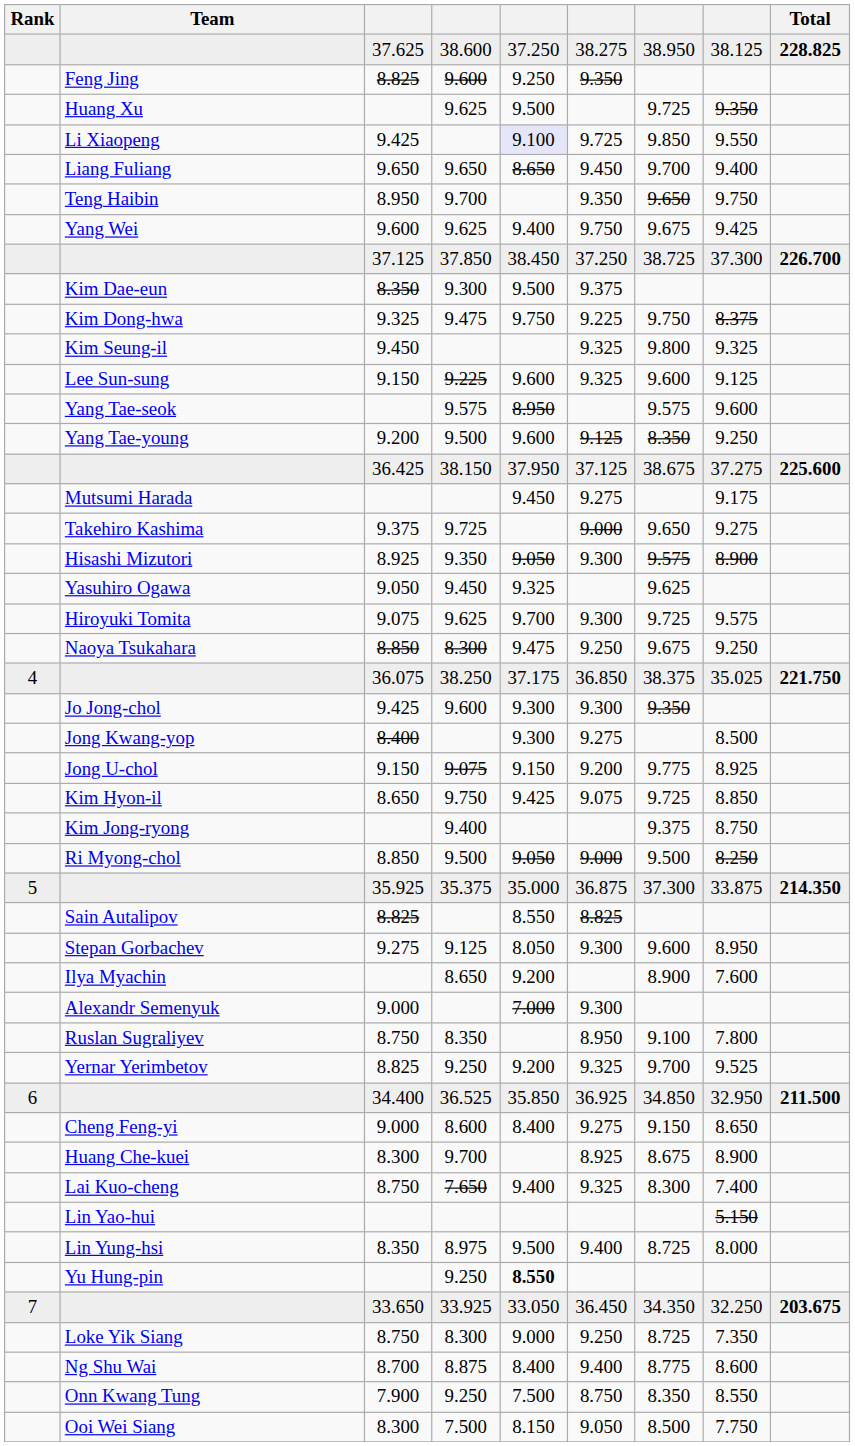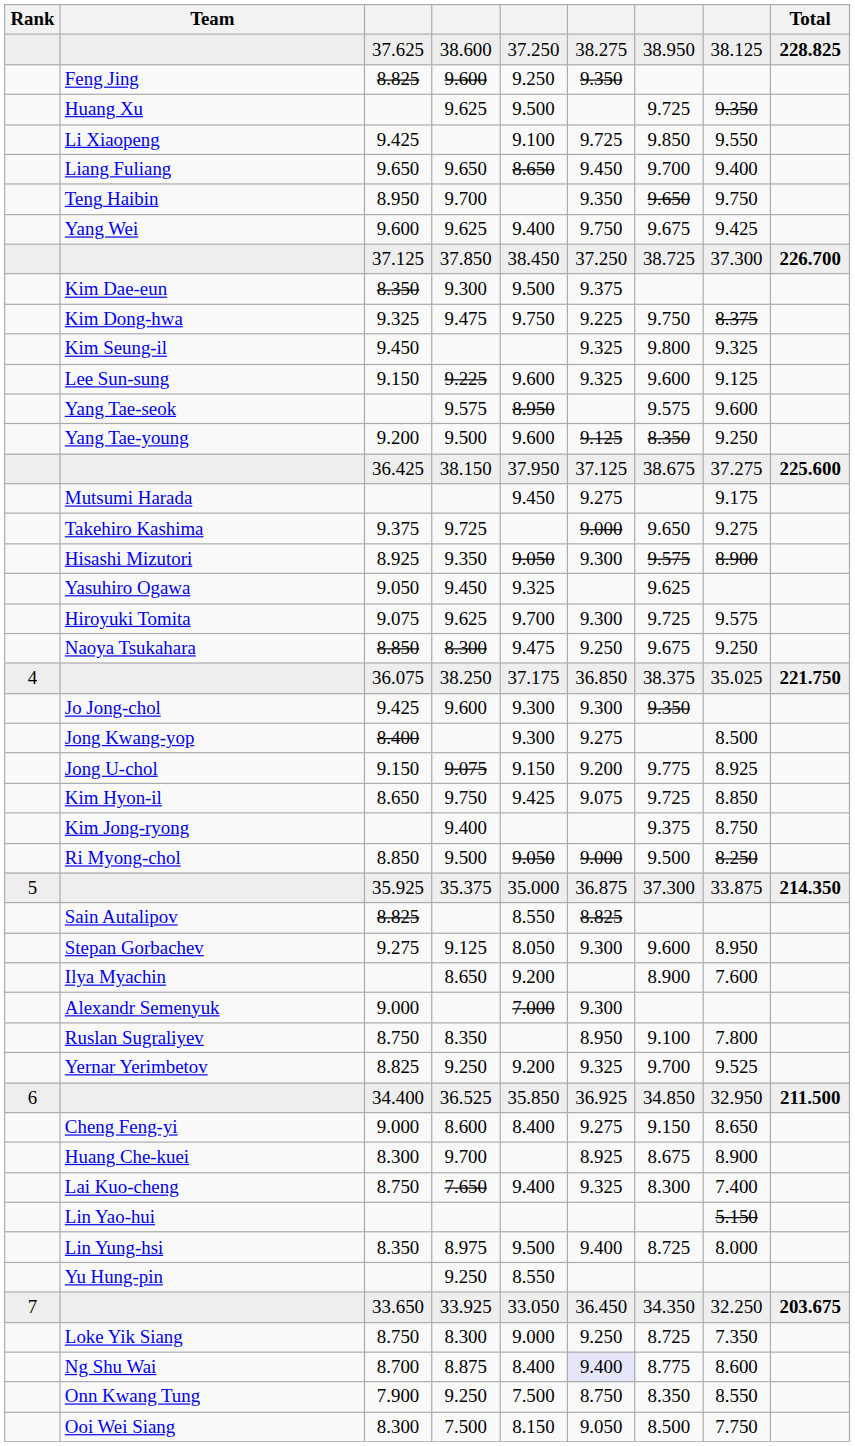(533, 139) lavender background -> (533, 139) no background
(533, 1277) bold -> (533, 1277) normal
(601, 1366) no background -> (601, 1366) lavender background
